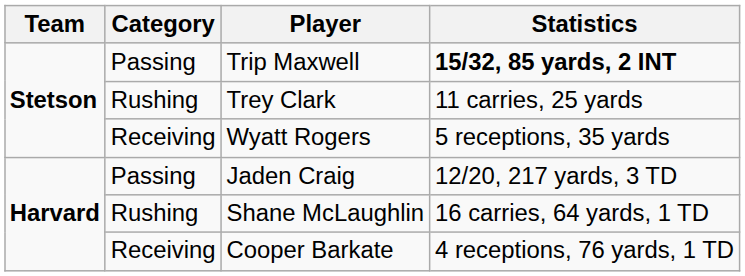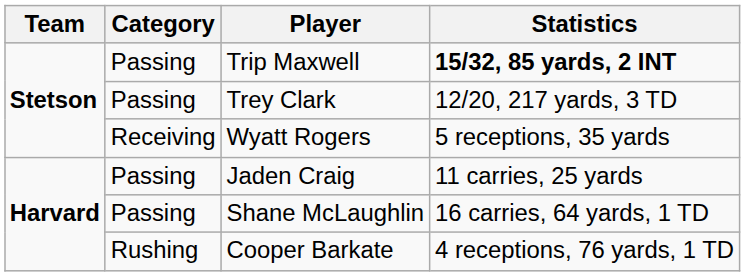(155, 99) Rushing -> (153, 99) Passing
(539, 99) 11 carries, 25 yards -> (556, 99) 12/20, 217 yards, 3 TD
(556, 175) 12/20, 217 yards, 3 TD -> (539, 175) 11 carries, 25 yards
(155, 213) Rushing -> (153, 213) Passing
(163, 251) Receiving -> (155, 251) Rushing
